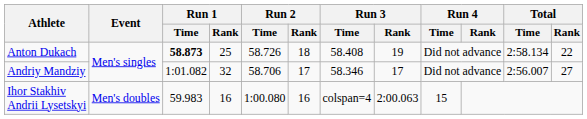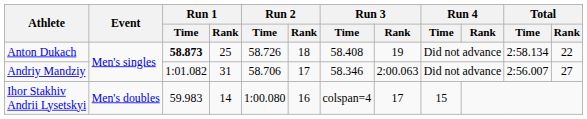(225, 72) 32 -> (225, 72) 31
(397, 72) 17 -> (397, 72) 2:00.063
(225, 98) 16 -> (225, 98) 14
(397, 98) 2:00.063 -> (397, 98) 17
